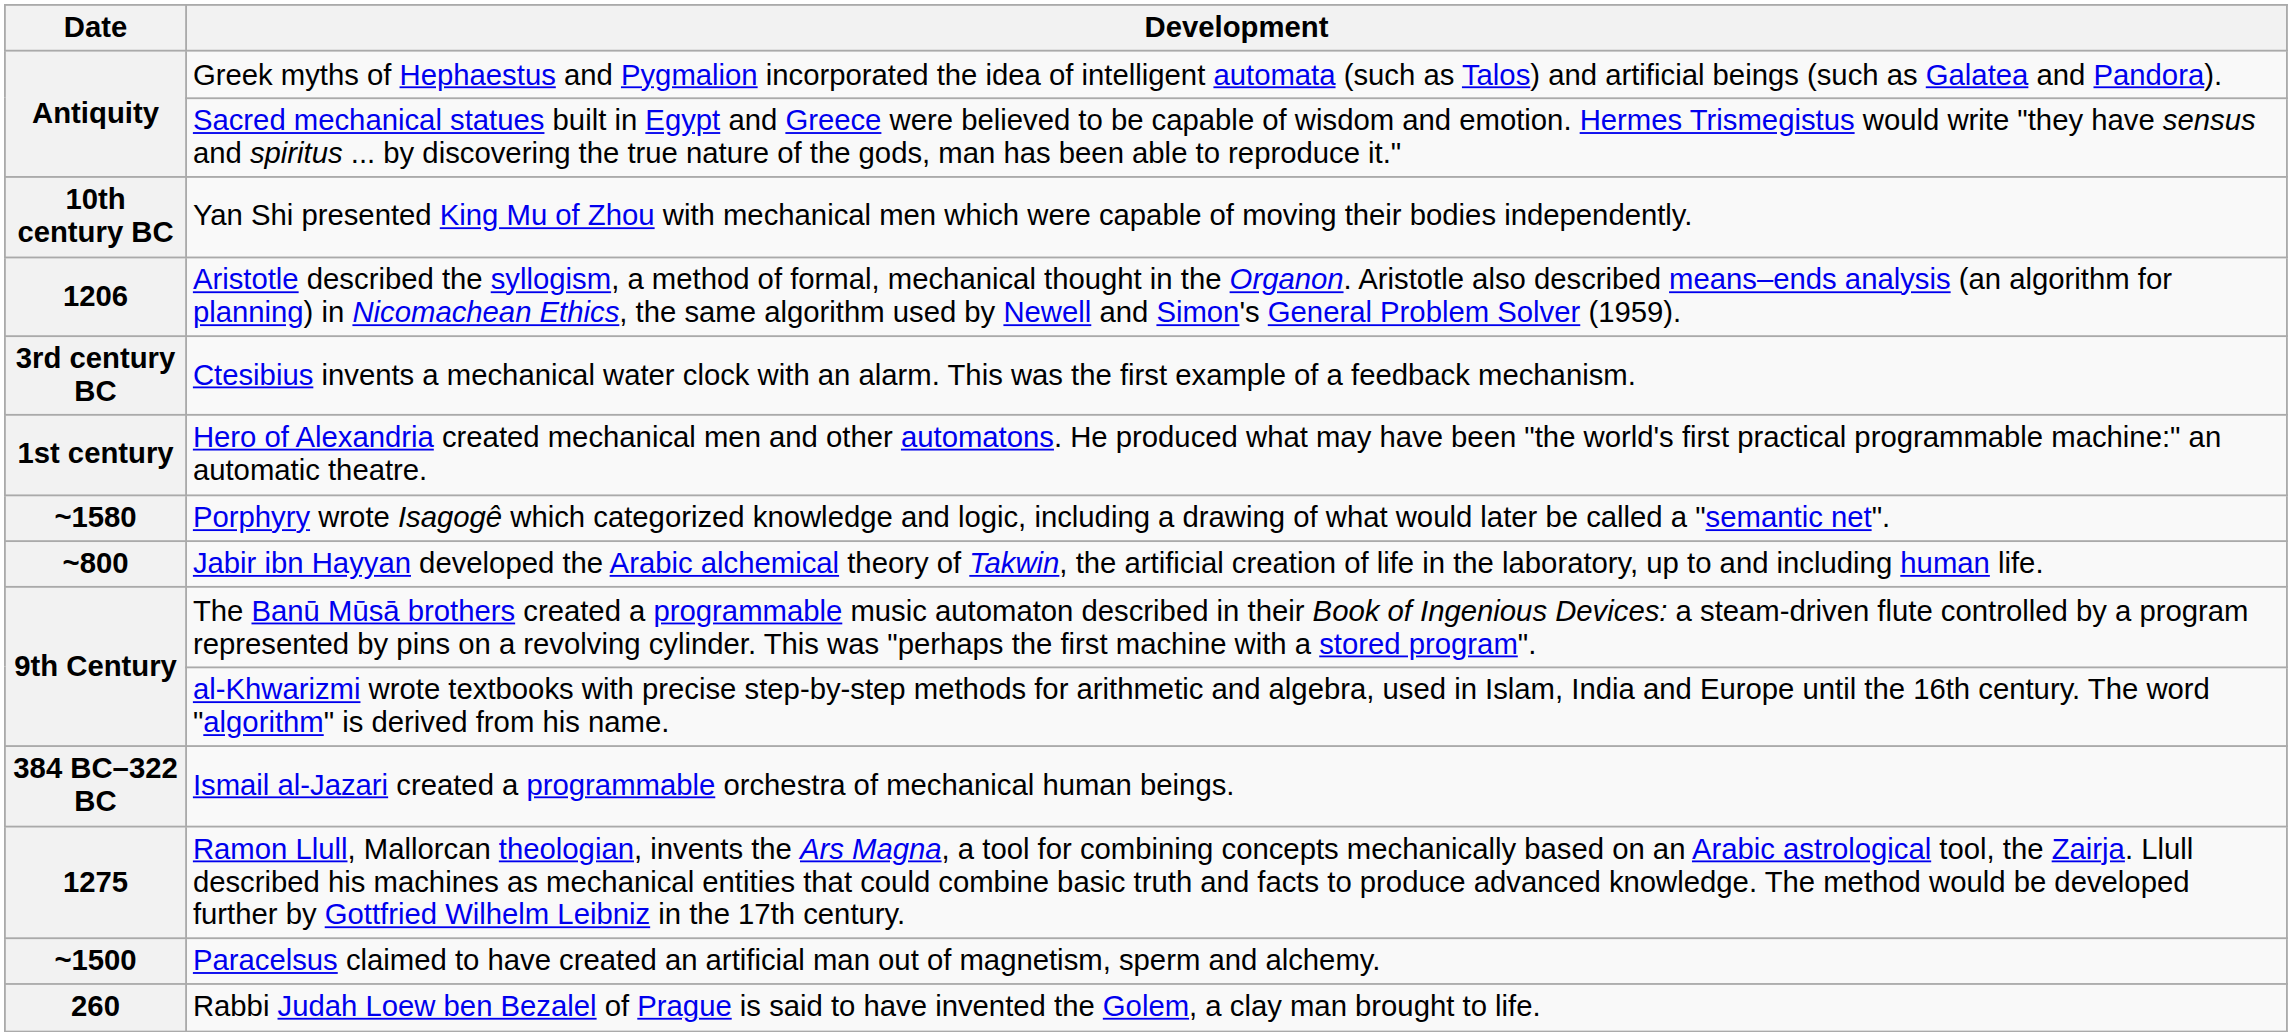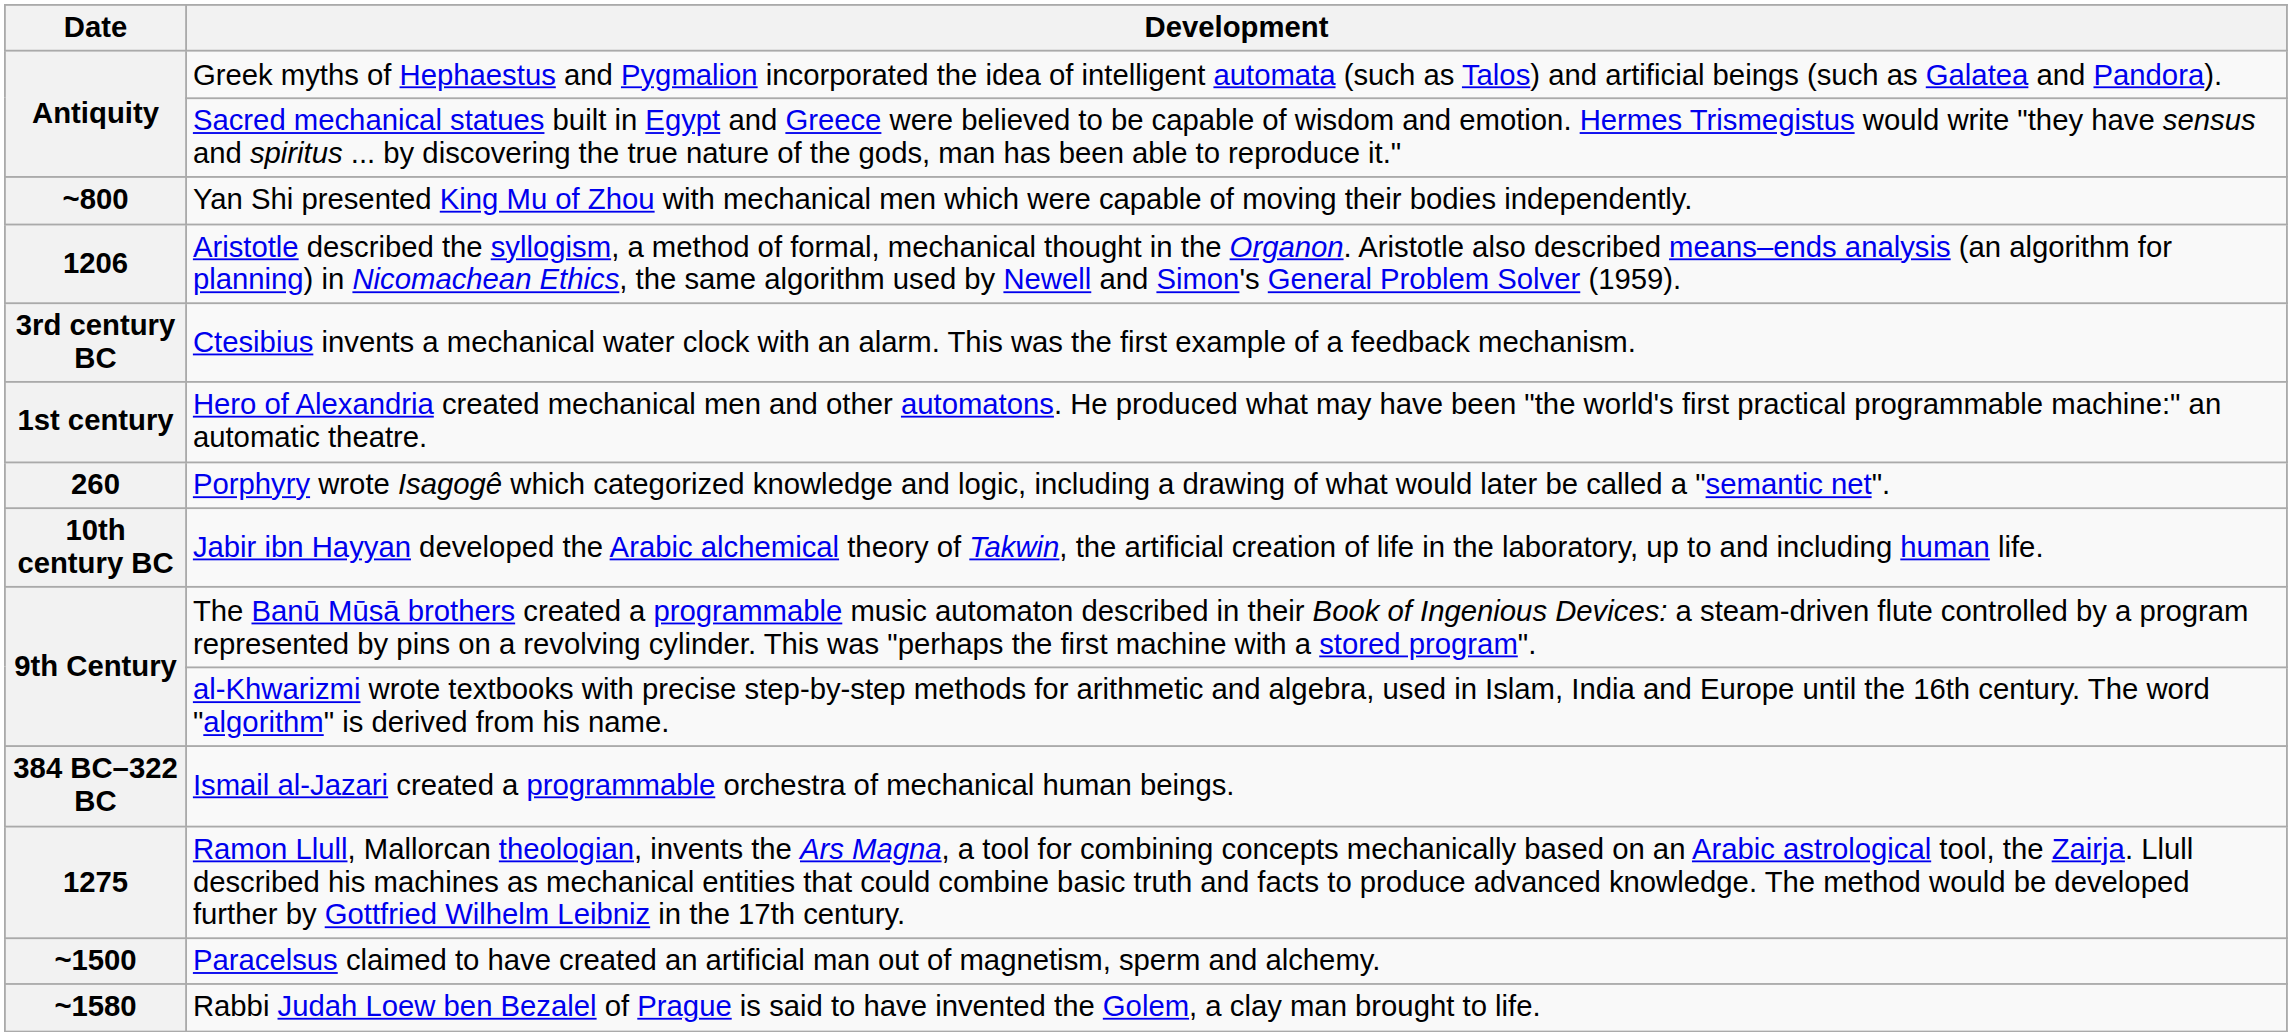(96, 216) 10th century BC -> (96, 199) ~800
(96, 517) ~1580 -> (96, 484) 260
(96, 563) ~800 -> (96, 547) 10th century BC
(96, 1007) 260 -> (96, 1007) ~1580
